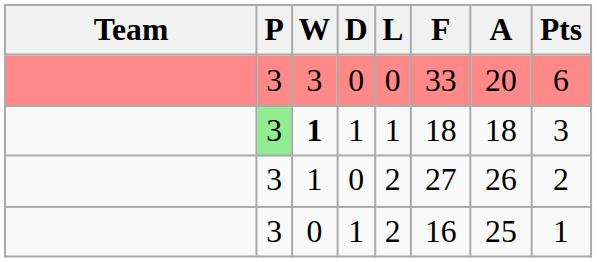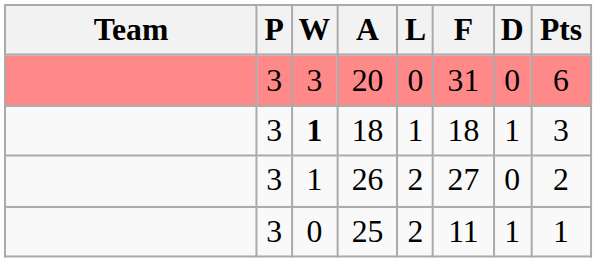columns swapped: (356, 29) <-> (501, 29)
(441, 79) 33 -> (463, 79) 31
(274, 130) lightgreen background -> (274, 130) no background
(441, 230) 16 -> (463, 230) 11
